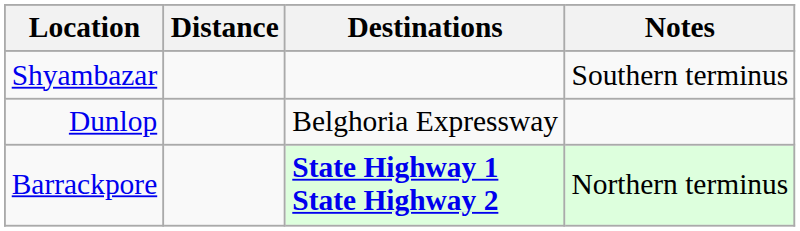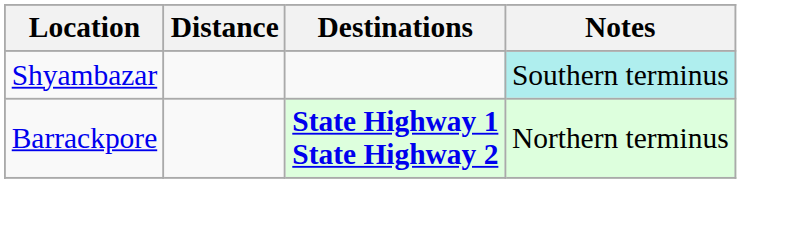(680, 74) no background -> (620, 74) paleturquoise background
- row: (113, 121)
